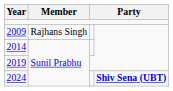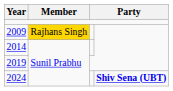(59, 32) no background -> (59, 32) gold background
